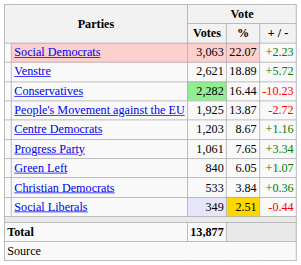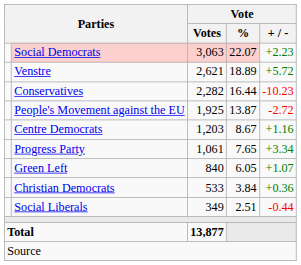(210, 91) lightgreen background -> (210, 91) no background
(215, 206) lavender background -> (215, 206) no background
(246, 206) gold background -> (246, 206) no background
